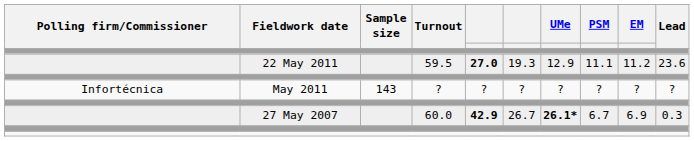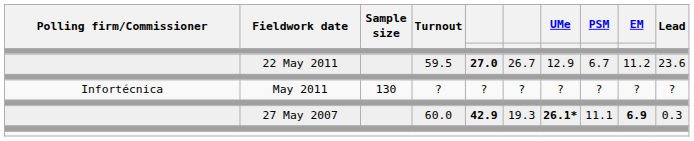(522, 64) 19.3 -> (522, 64) 26.7
(599, 64) 11.1 -> (599, 64) 6.7
(386, 90) 143 -> (386, 90) 130
(522, 116) 26.7 -> (522, 116) 19.3
(599, 116) 6.7 -> (599, 116) 11.1
(637, 116) normal -> (637, 116) bold
